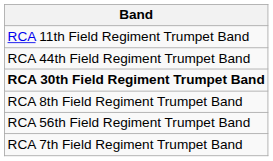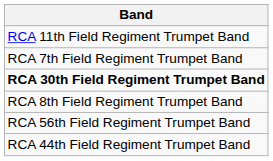(129, 58) RCA 44th Field Regiment Trumpet Band -> (125, 58) RCA 7th Field Regiment Trumpet Band
(125, 144) RCA 7th Field Regiment Trumpet Band -> (129, 144) RCA 44th Field Regiment Trumpet Band
